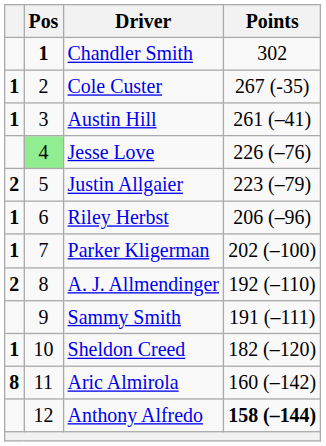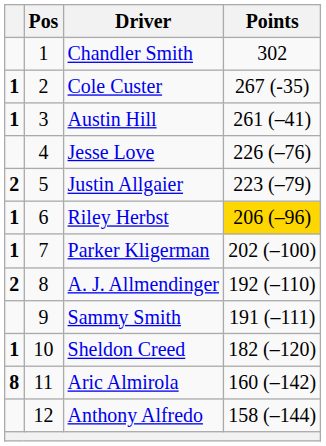(43, 53) bold -> (43, 53) normal
(43, 152) lightgreen background -> (43, 152) no background
(272, 218) no background -> (272, 218) gold background
(272, 415) bold -> (272, 415) normal
